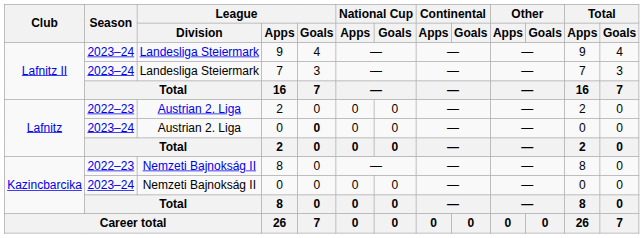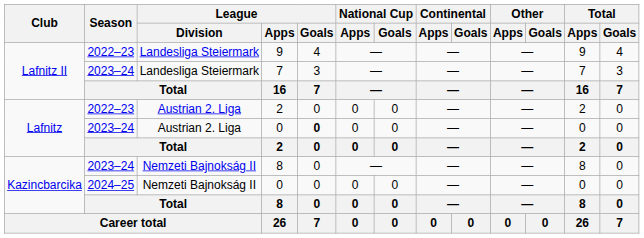(111, 52) 2023–24 -> (111, 52) 2022–23
(111, 166) 2022–23 -> (111, 166) 2023–24
(111, 185) 2023–24 -> (111, 185) 2024–25
